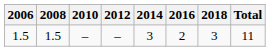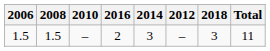columns swapped: (117, 14) <-> (182, 14)
